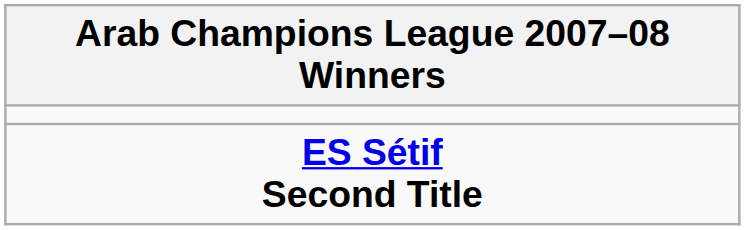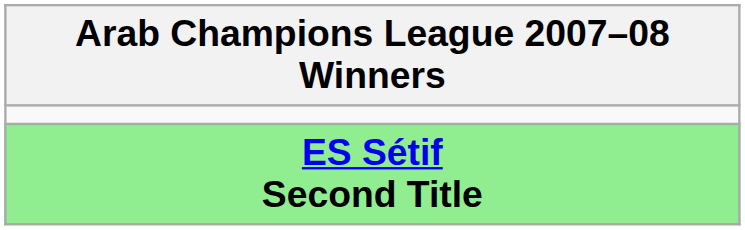(372, 173) no background -> (372, 173) lightgreen background
